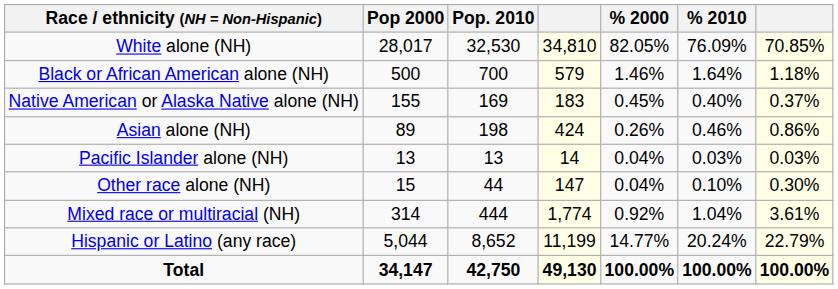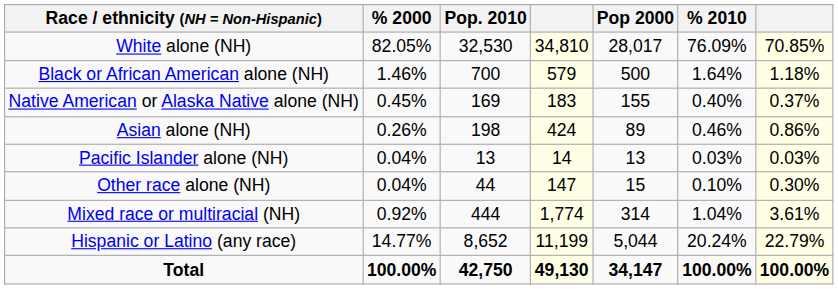columns swapped: (406, 18) <-> (639, 18)
